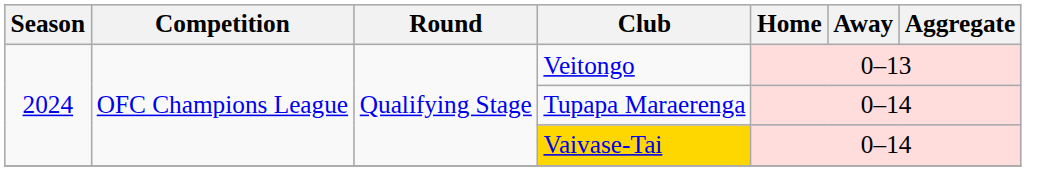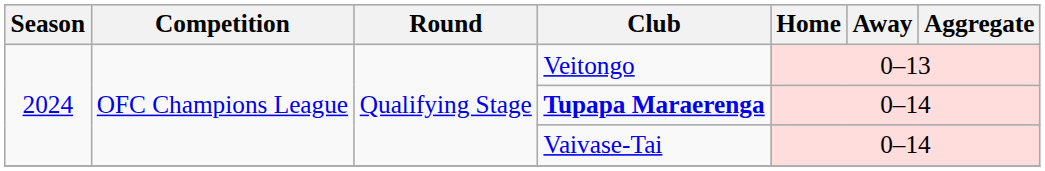(644, 104) normal -> (654, 104) bold
(603, 144) gold background -> (603, 144) no background
